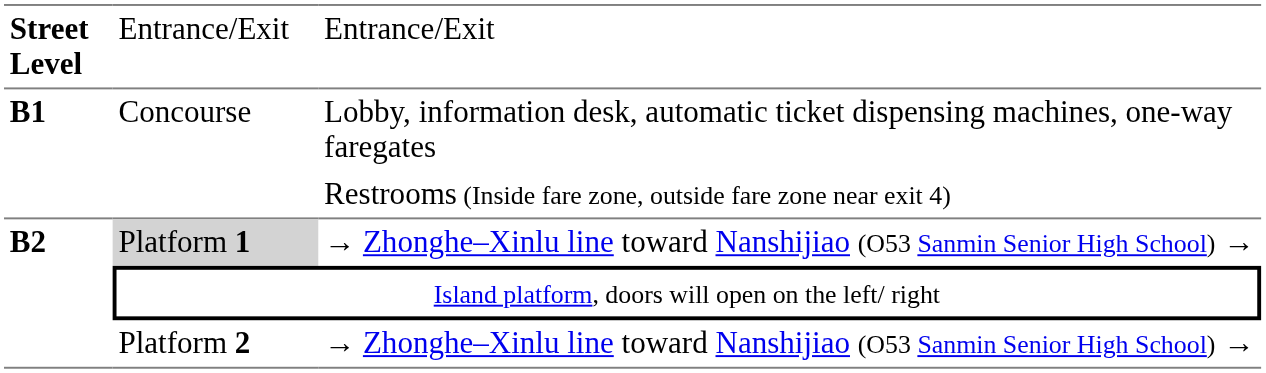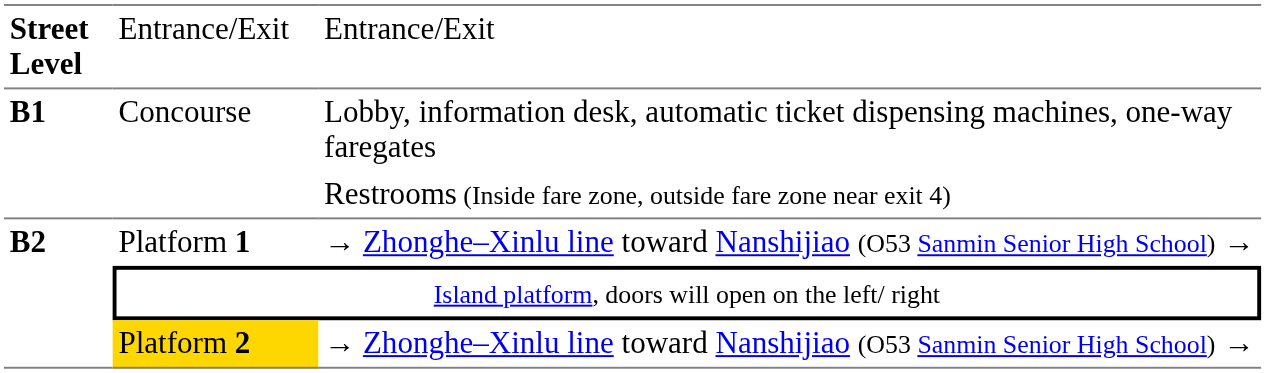(184, 242) lightgrey background -> (184, 242) no background
(184, 343) no background -> (184, 343) gold background
